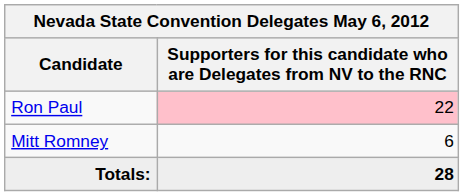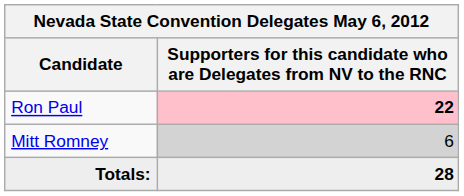(444, 108) normal -> (444, 108) bold
(449, 141) no background -> (449, 141) lightgrey background
